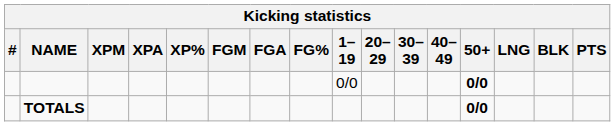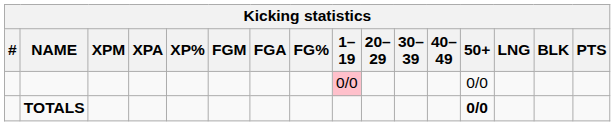(347, 83) no background -> (347, 83) pink background
(477, 83) bold -> (477, 83) normal
